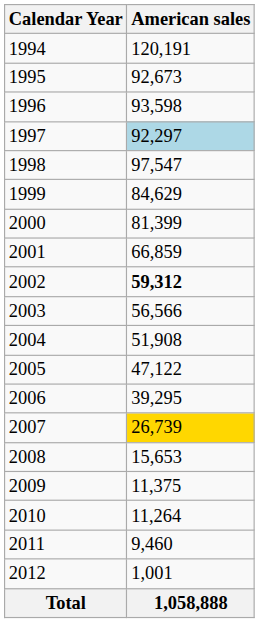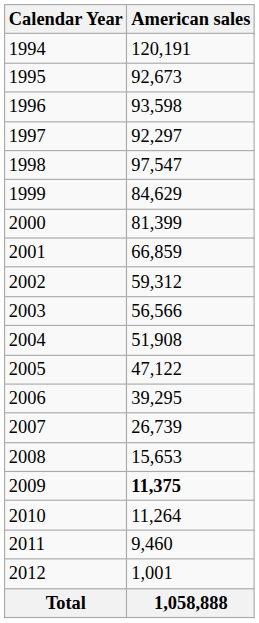(157, 135) lightblue background -> (157, 135) no background
(157, 281) bold -> (157, 281) normal
(157, 427) gold background -> (157, 427) no background
(156, 485) normal -> (156, 485) bold
